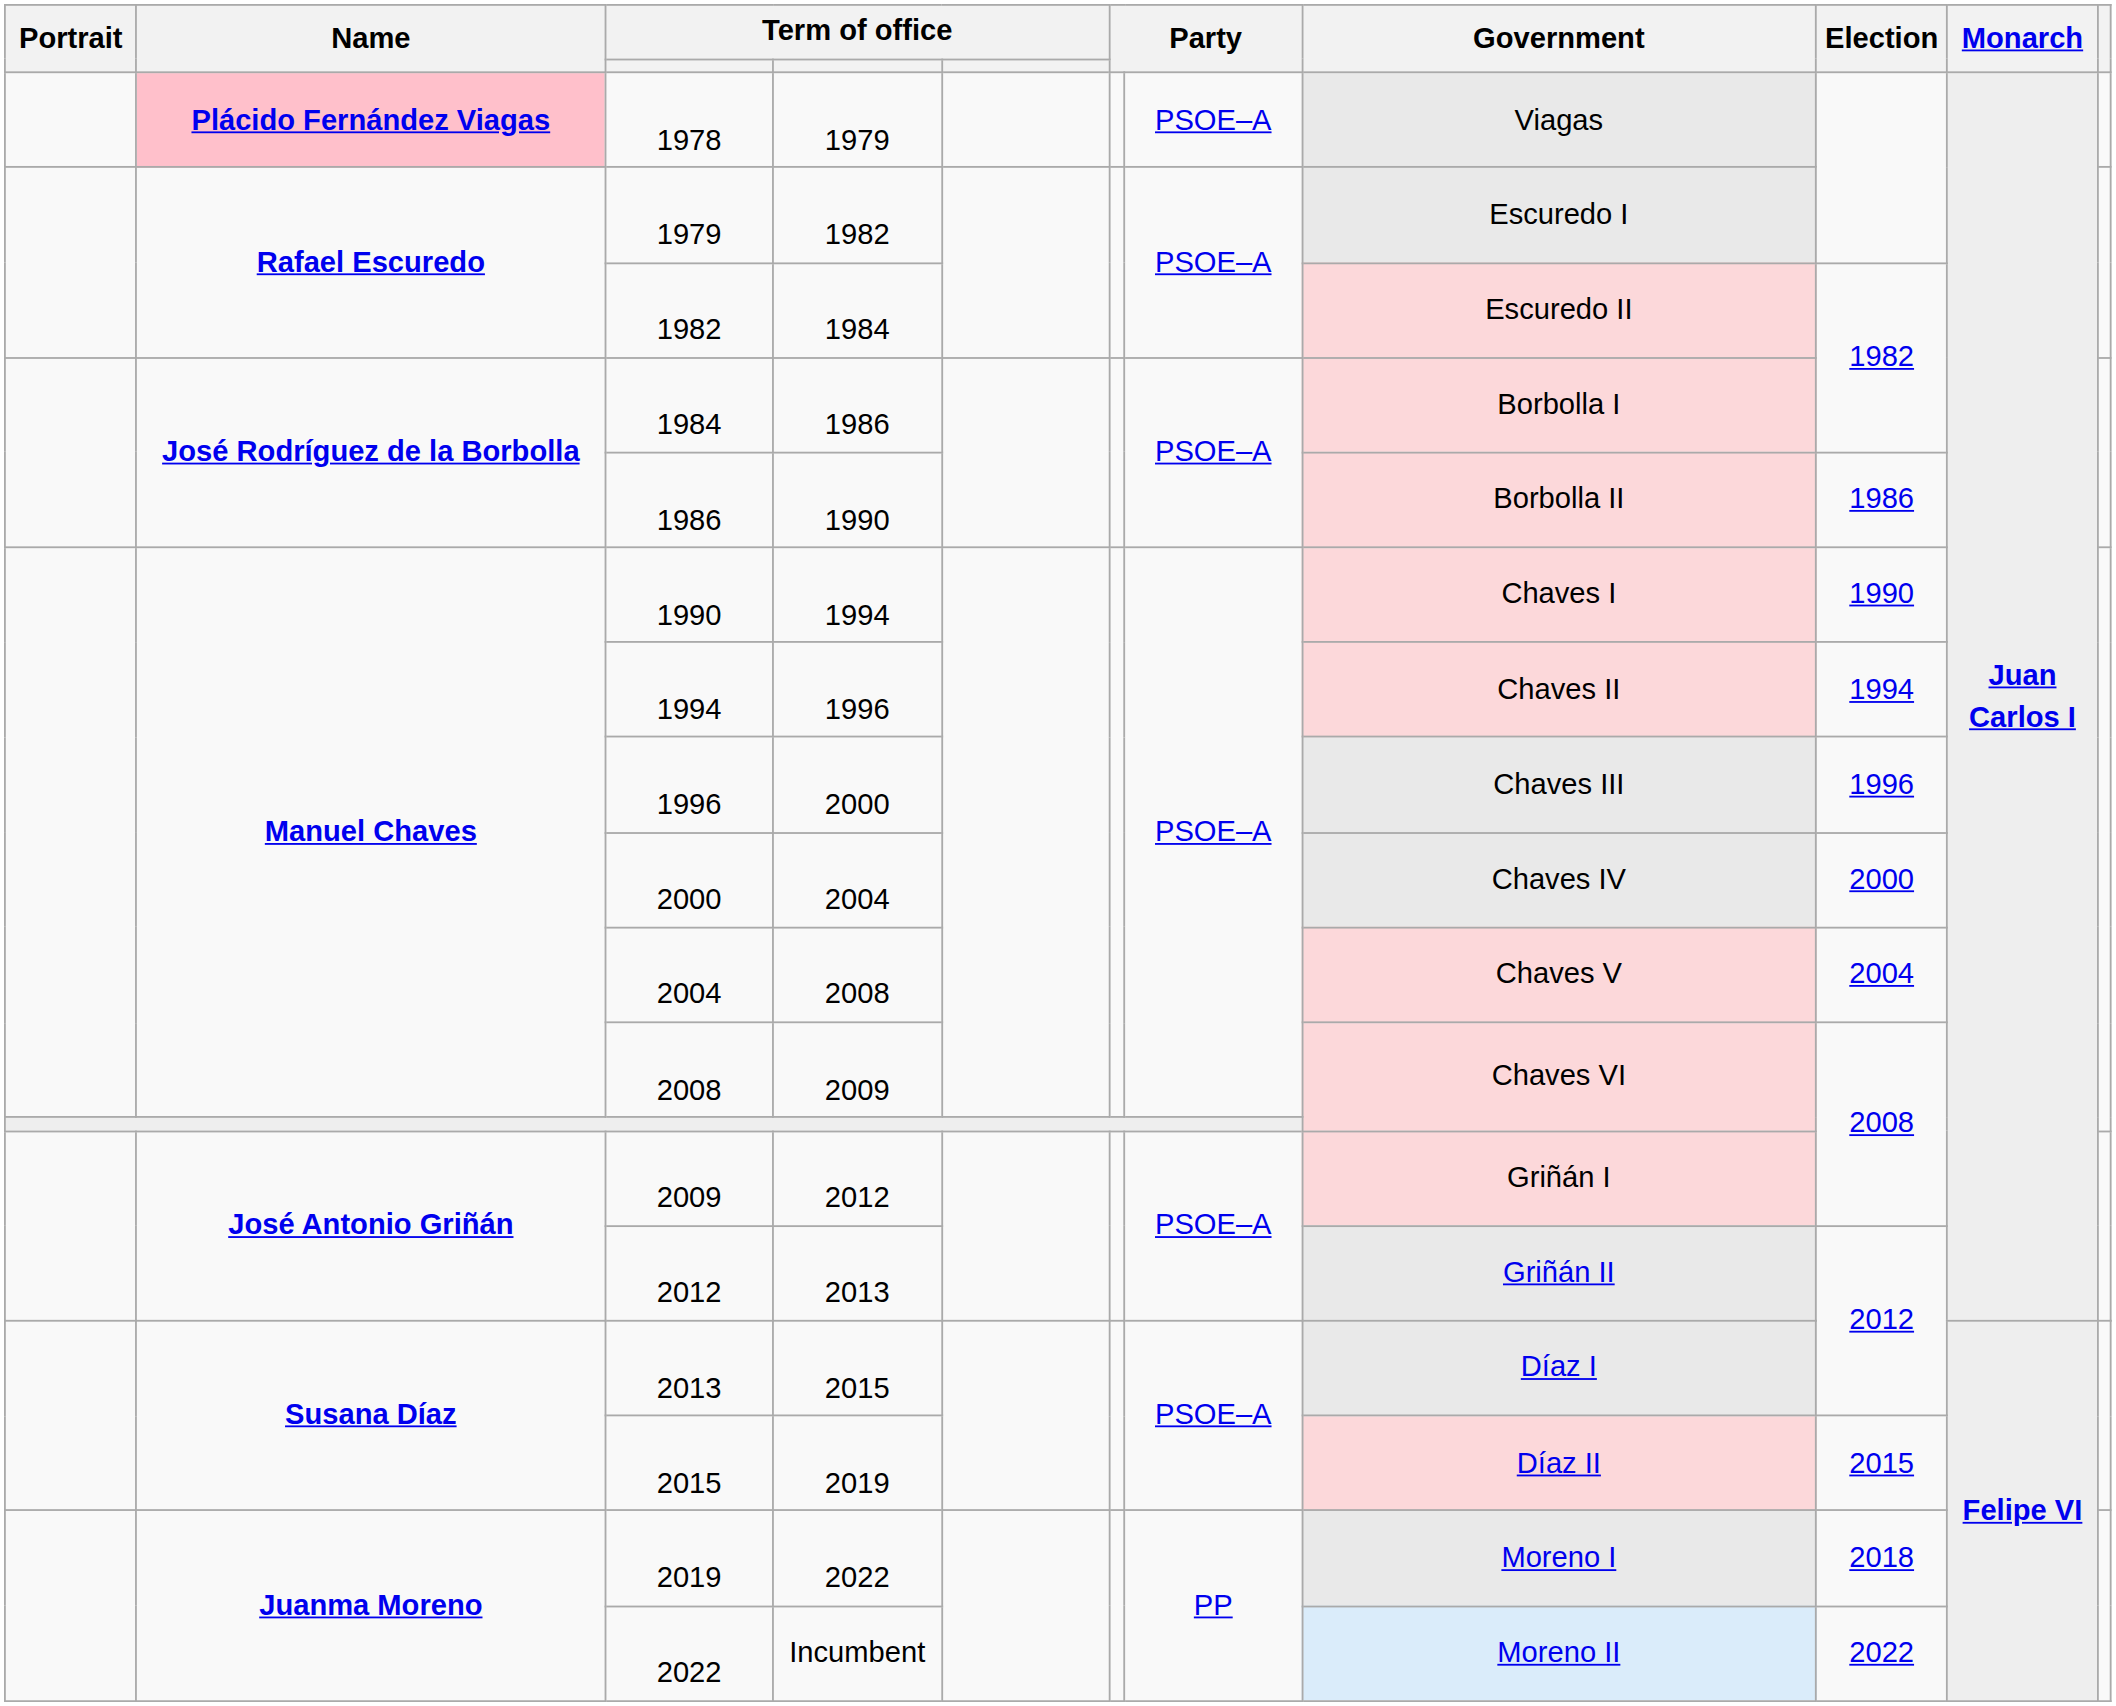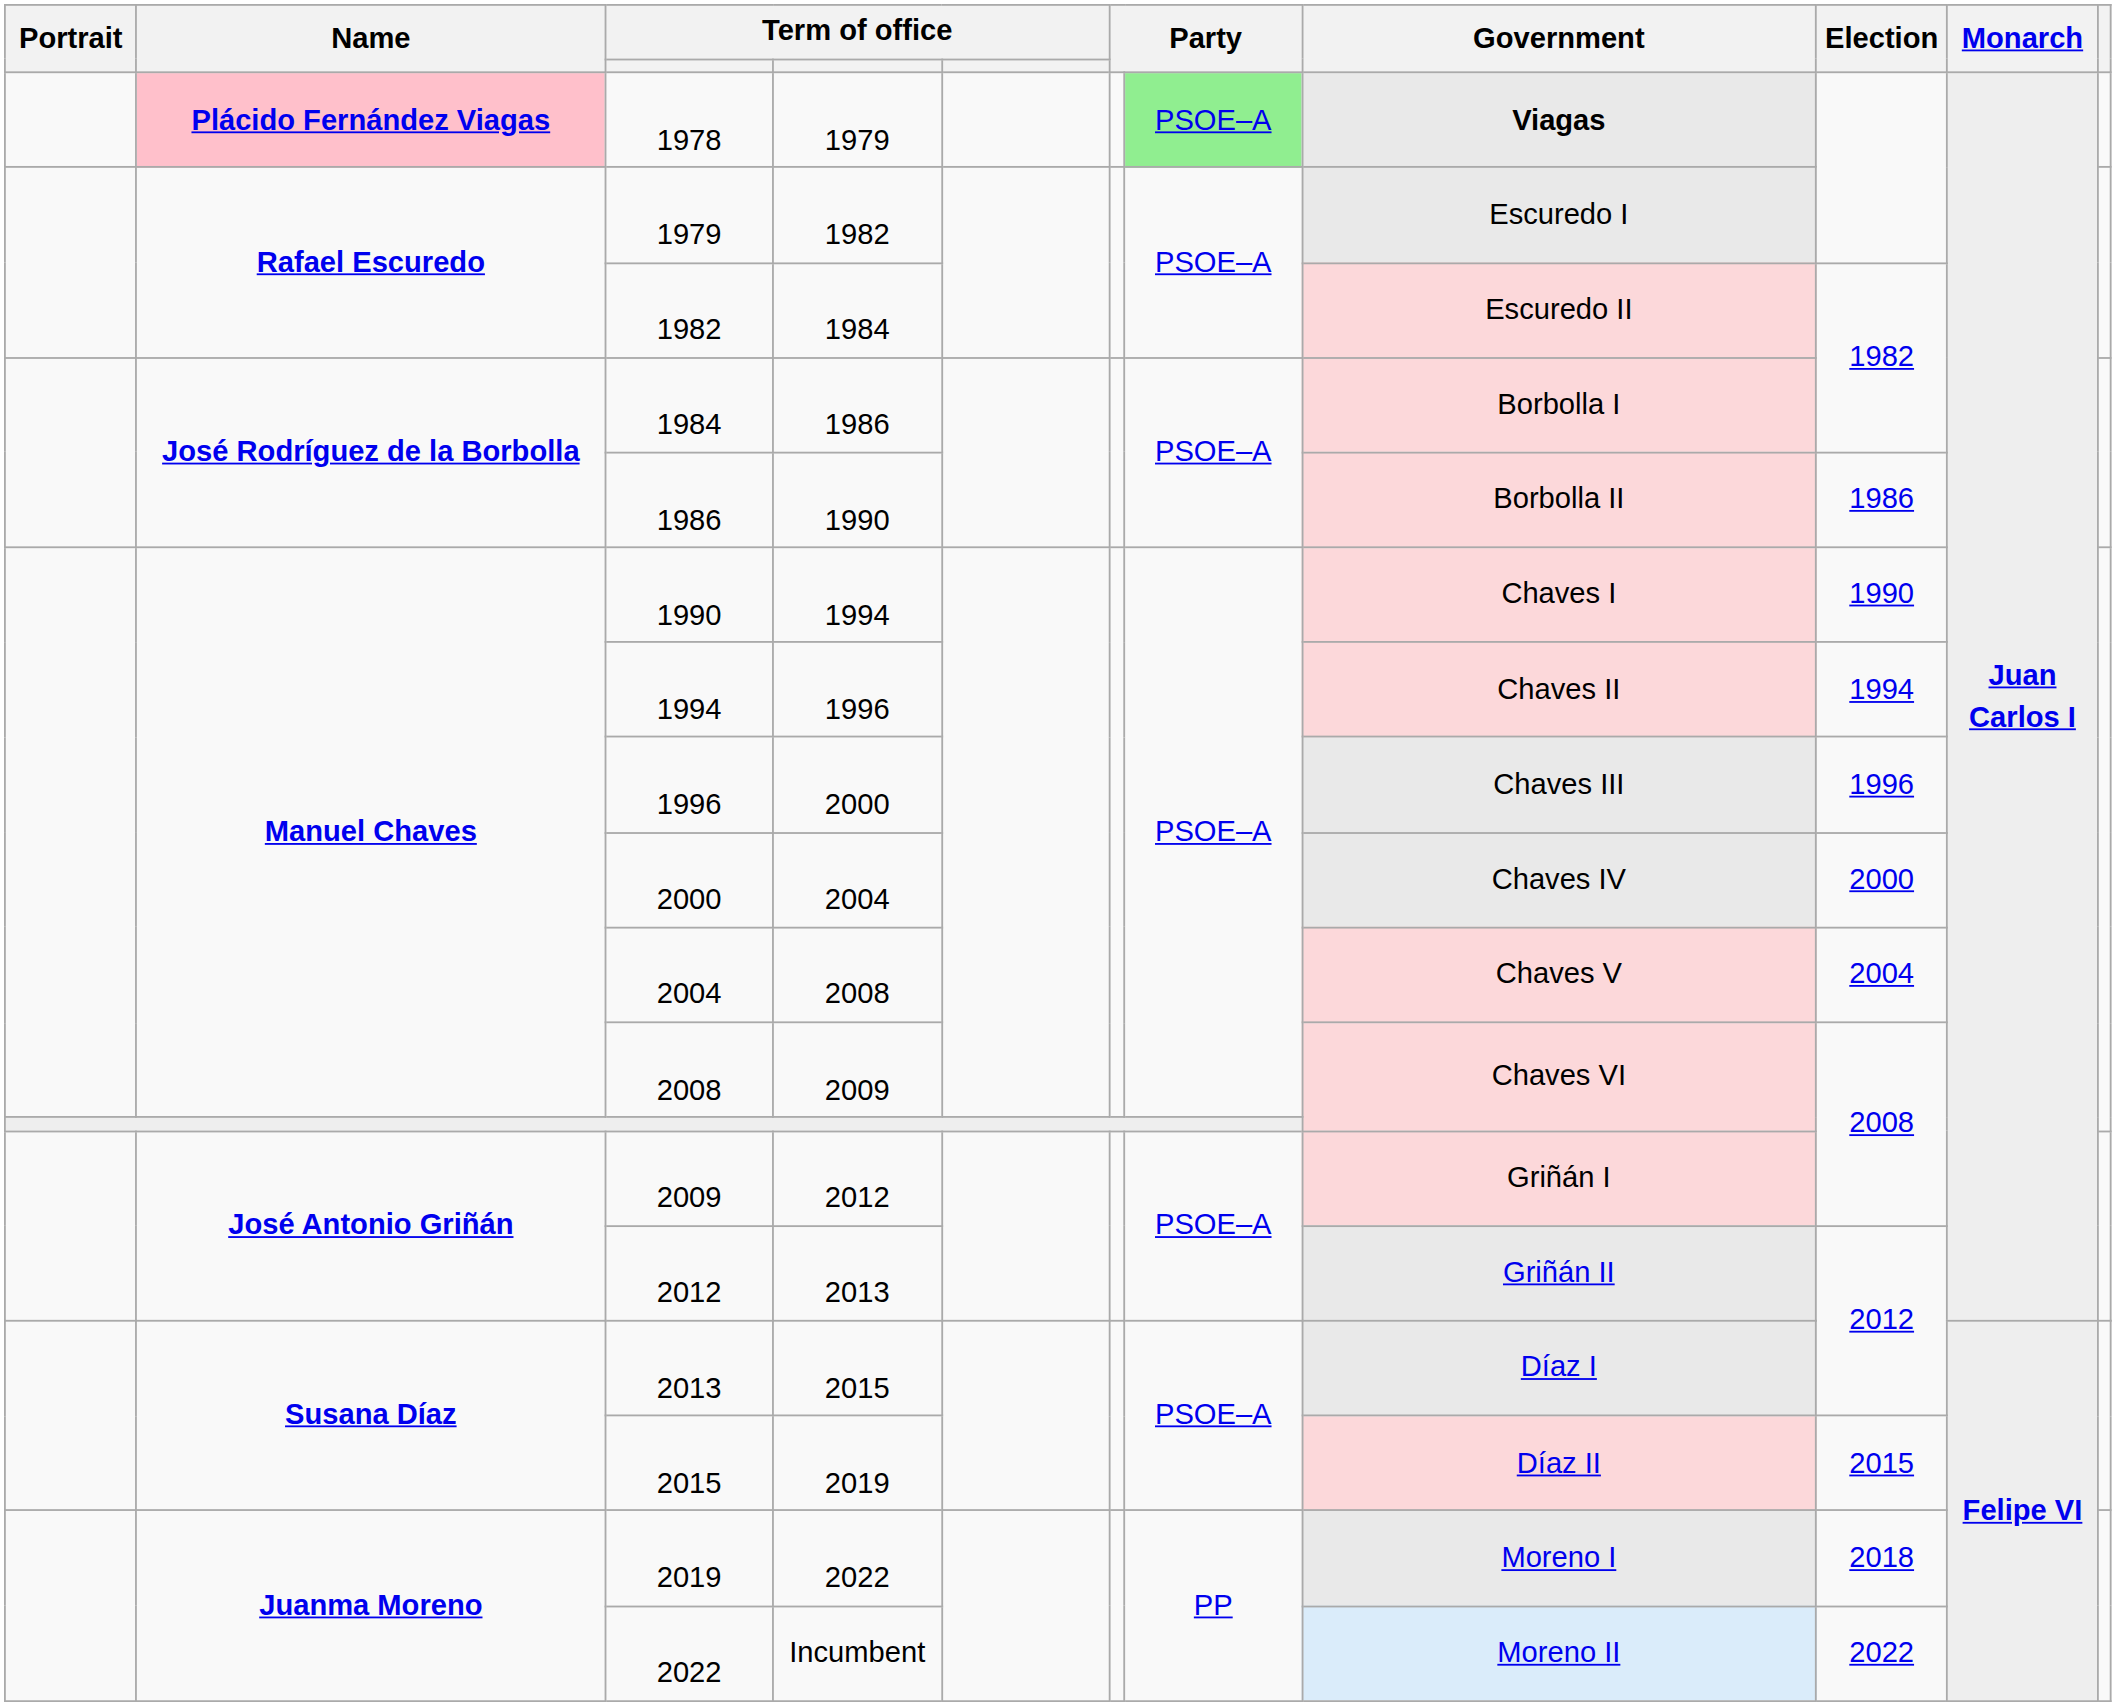(1213, 119) no background -> (1213, 119) lightgreen background
(1559, 119) normal -> (1559, 119) bold
